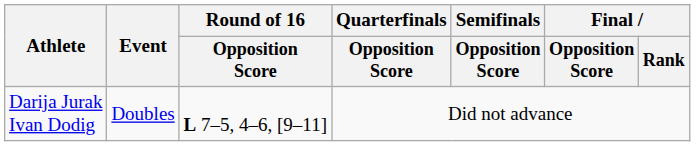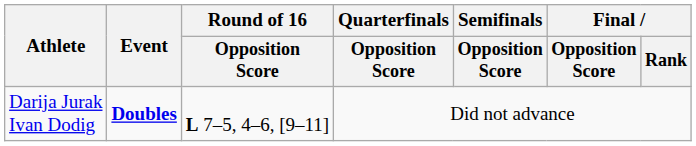(143, 113) normal -> (144, 113) bold
